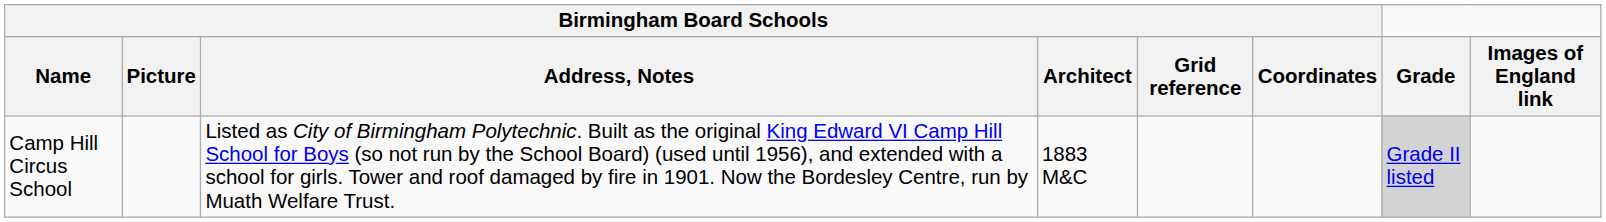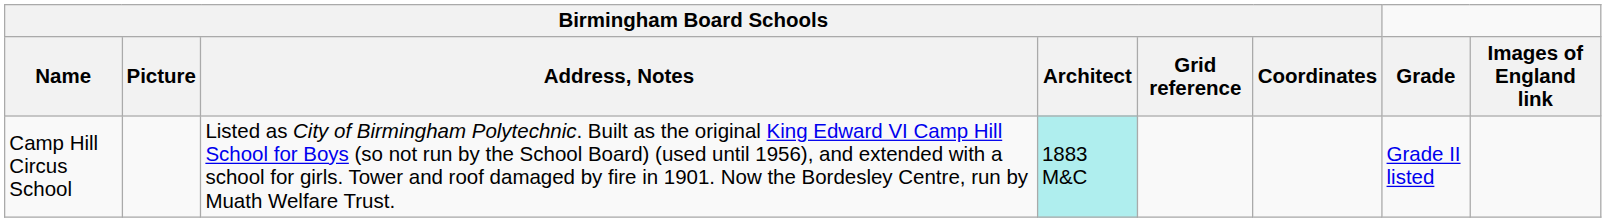(1065, 166) no background -> (1065, 166) paleturquoise background
(1424, 166) lightgrey background -> (1424, 166) no background
